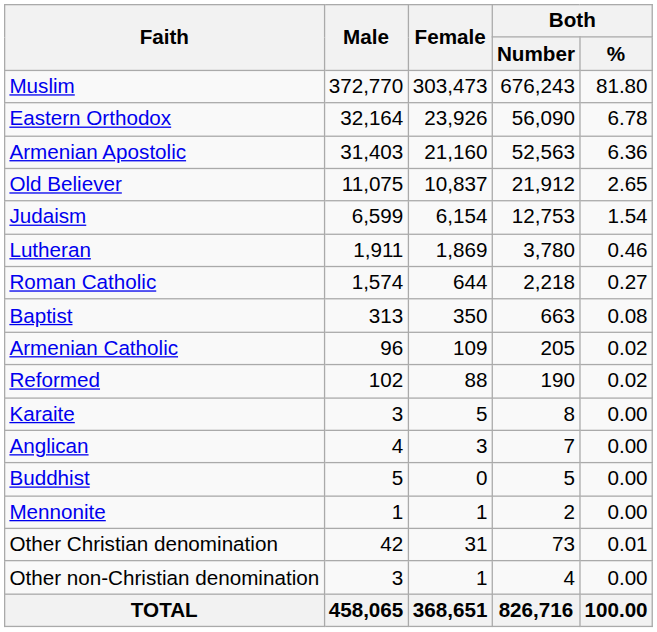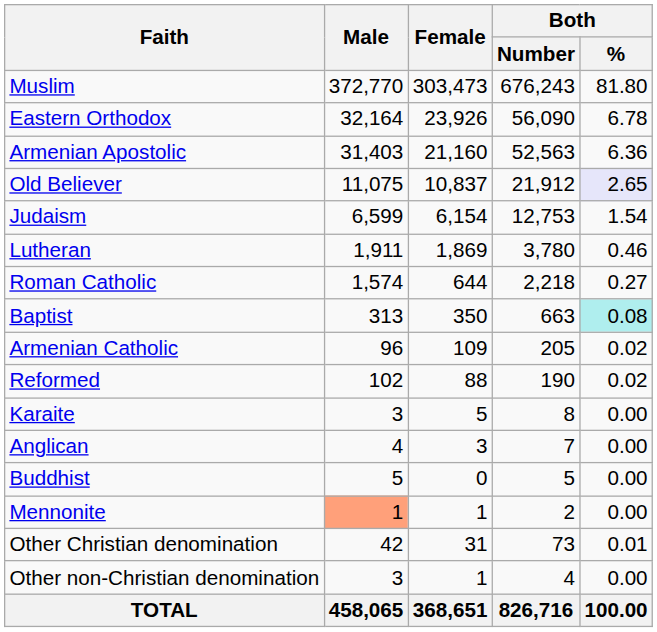(628, 184) no background -> (628, 184) lavender background
(628, 315) no background -> (628, 315) paleturquoise background
(398, 511) no background -> (398, 511) lightsalmon background
